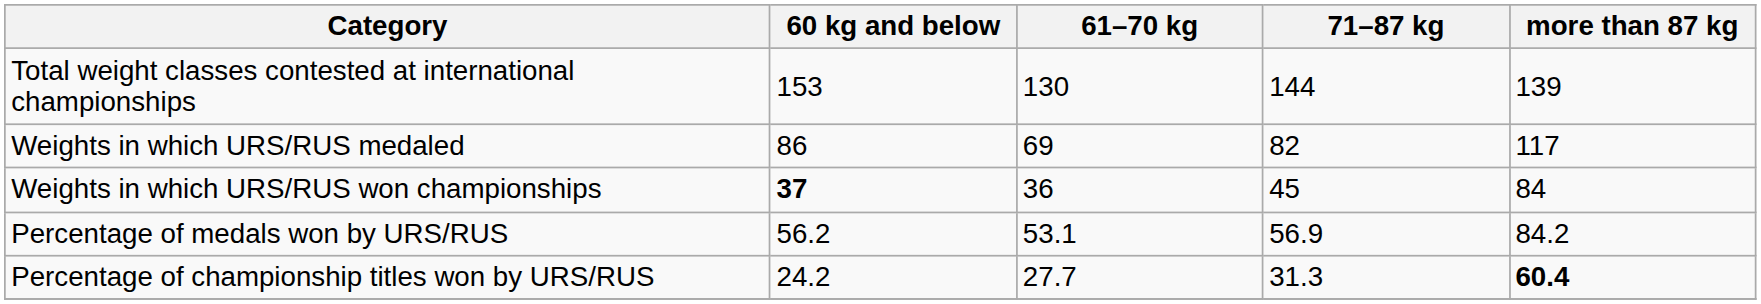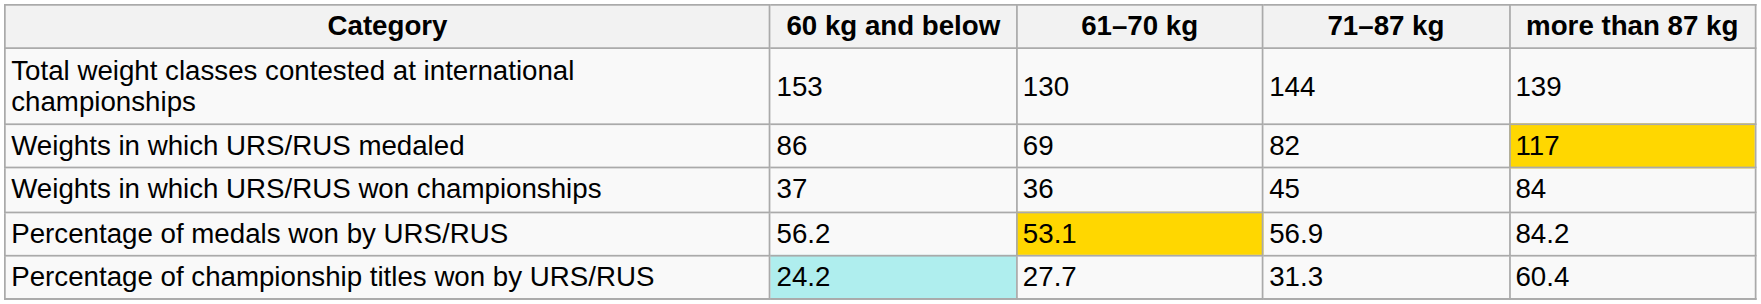(1538, 145) no background -> (1538, 145) gold background
(792, 189) bold -> (792, 189) normal
(1050, 233) no background -> (1050, 233) gold background
(803, 277) no background -> (803, 277) paleturquoise background
(1542, 277) bold -> (1542, 277) normal
